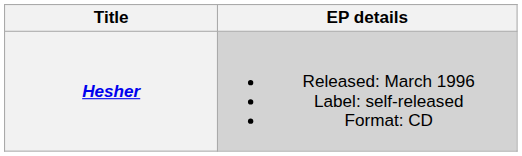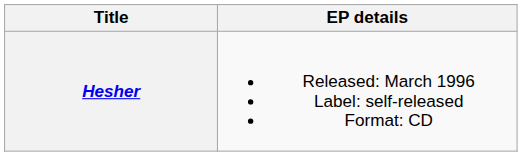(367, 101) lightgrey background -> (367, 101) no background
